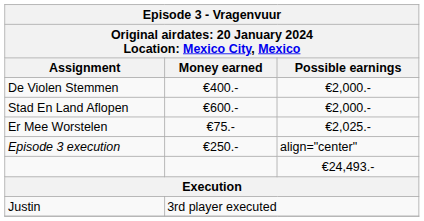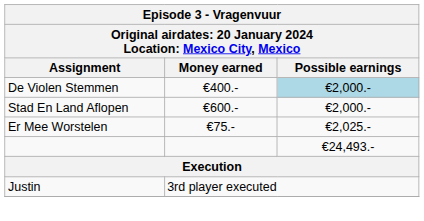(348, 88) no background -> (348, 88) lightblue background
- row: (64, 147)
